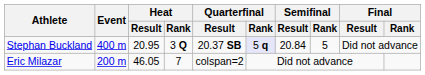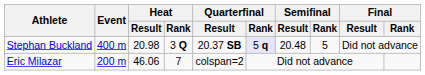(146, 45) 20.95 -> (146, 45) 20.98
(293, 45) 20.84 -> (293, 45) 20.48
(146, 62) 46.05 -> (146, 62) 46.06
